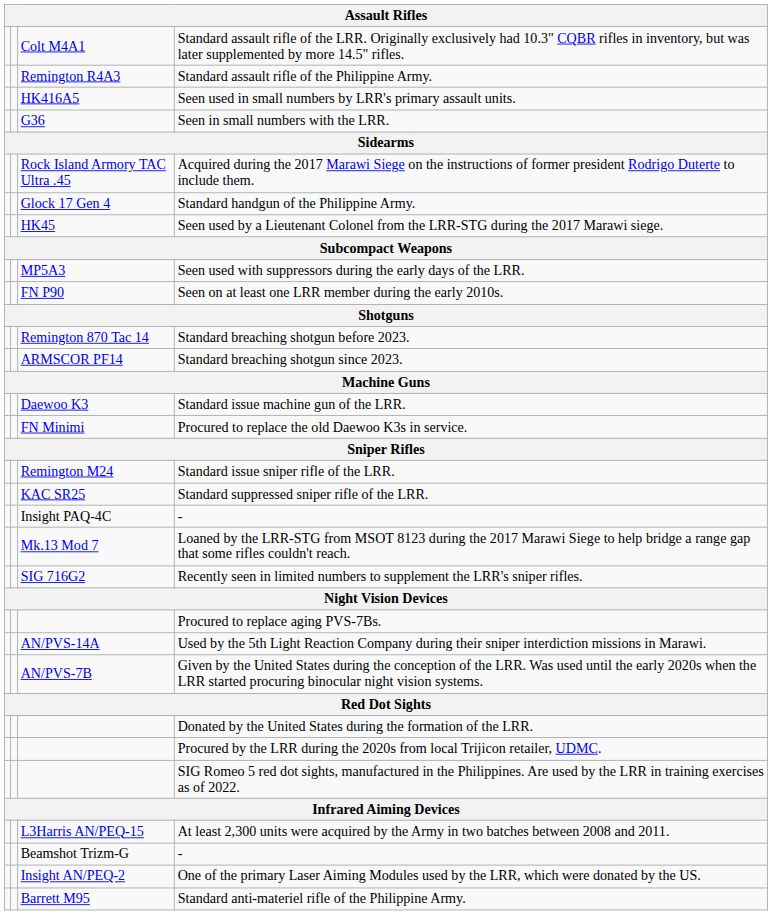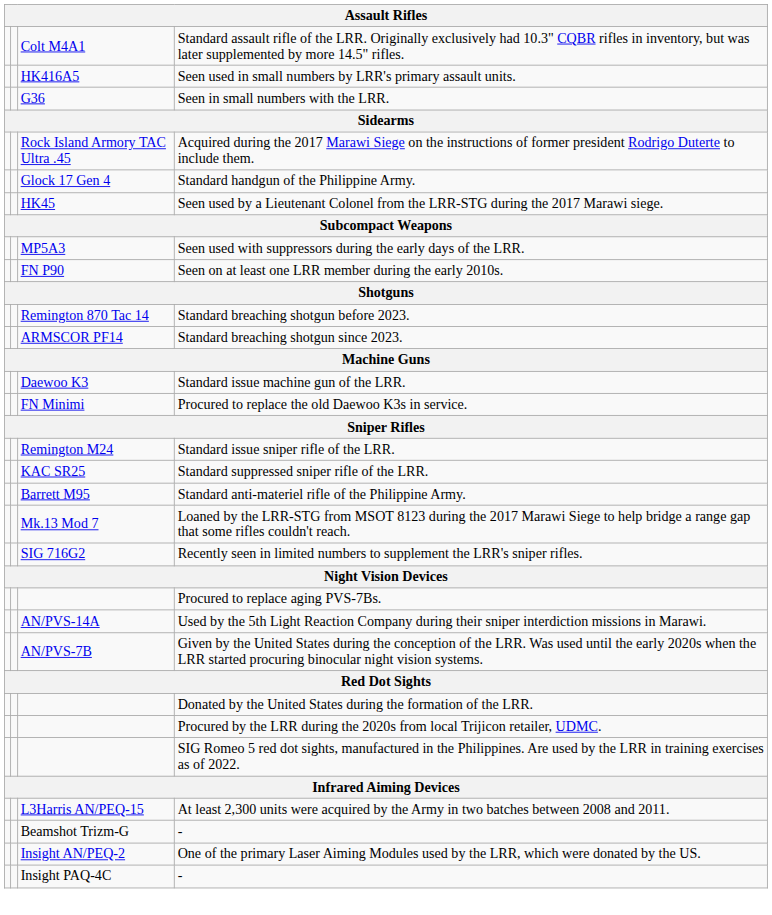- row: (71, 76)
rows swapped: (55, 898) <-> (66, 516)
